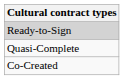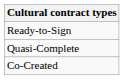(39, 30) lightgrey background -> (39, 30) no background
